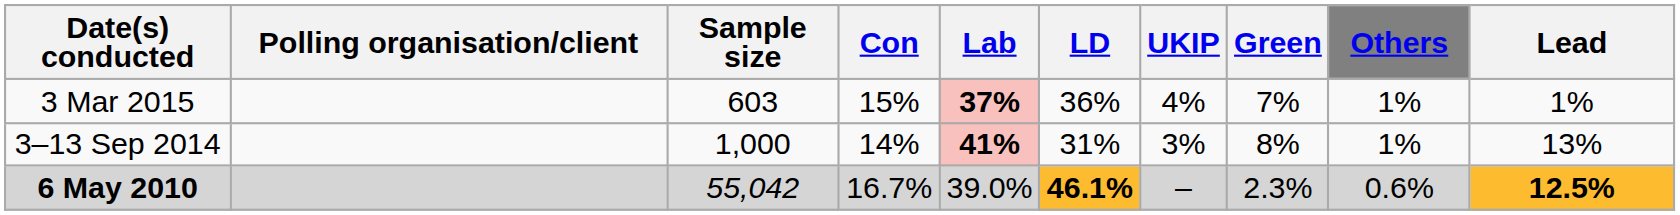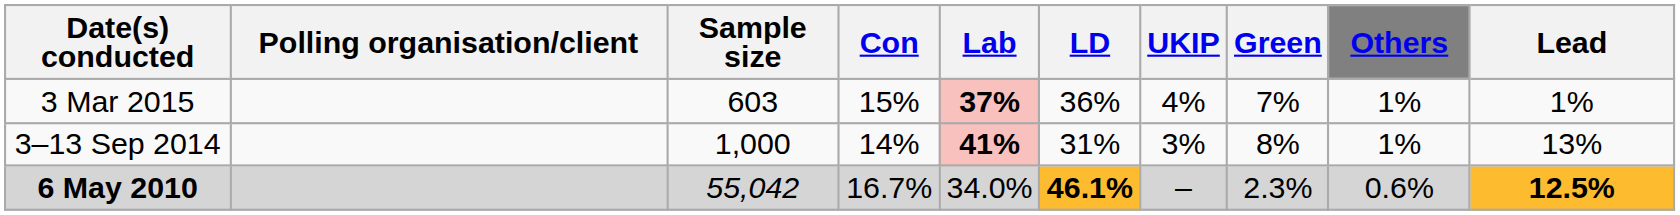(990, 188) 39.0% -> (990, 188) 34.0%
